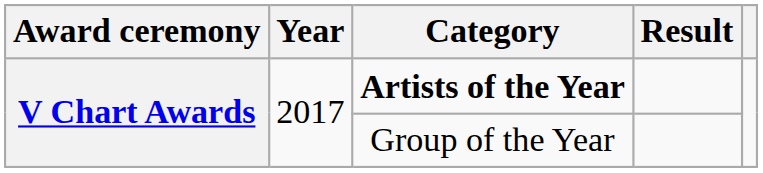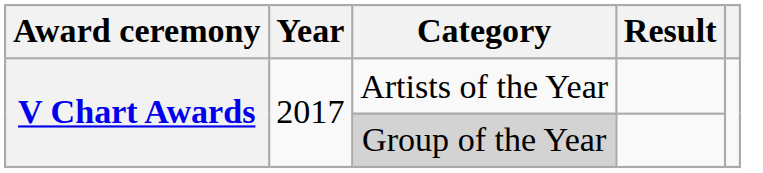(492, 85) bold -> (484, 85) normal
(492, 139) no background -> (484, 139) lightgrey background
